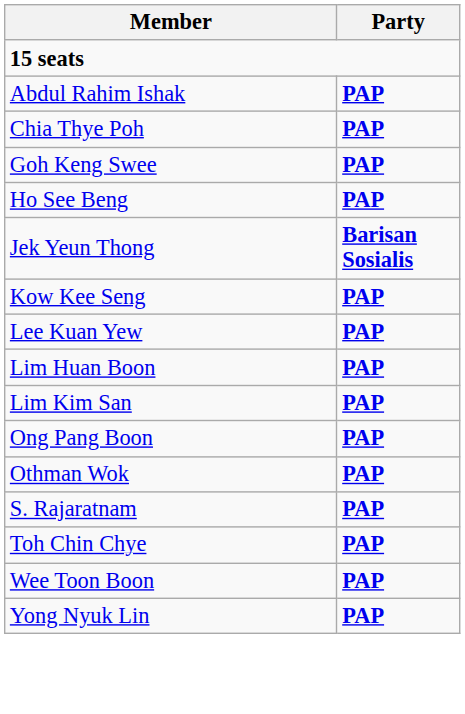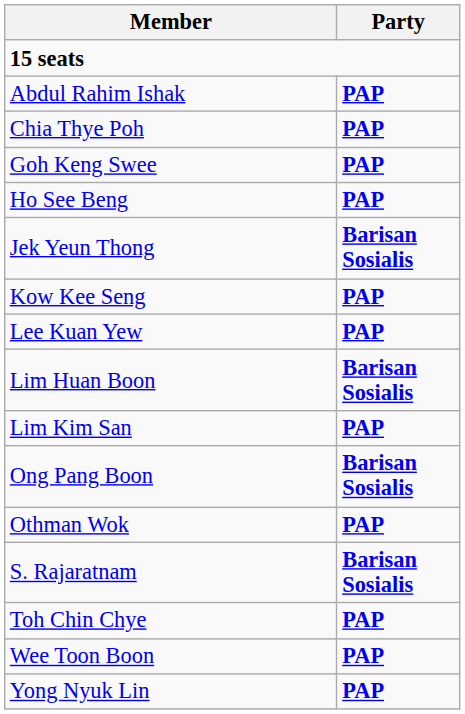(363, 367) PAP -> (380, 379) Barisan Sosialis
(363, 438) PAP -> (380, 476) Barisan Sosialis
(363, 509) PAP -> (380, 572) Barisan Sosialis
